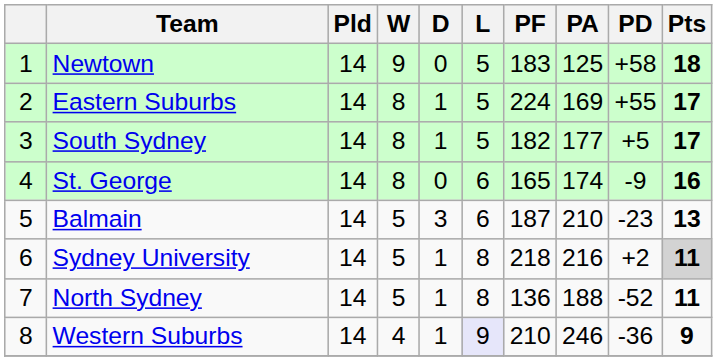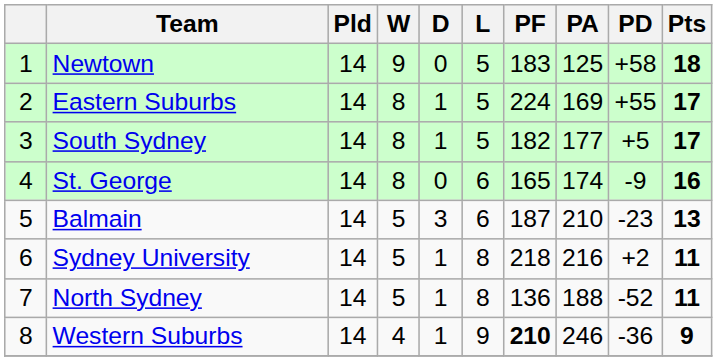(687, 258) lightgrey background -> (687, 258) no background
(483, 336) lavender background -> (483, 336) no background
(530, 336) normal -> (530, 336) bold
